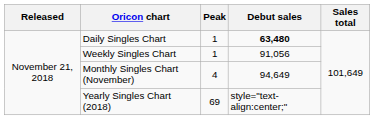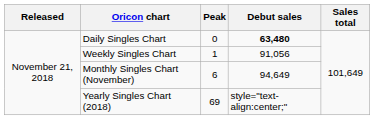(215, 38) 1 -> (215, 38) 0
(215, 75) 4 -> (215, 75) 6
